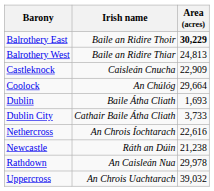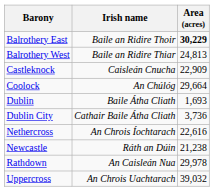(196, 116) 3,733 -> (196, 116) 3,736
